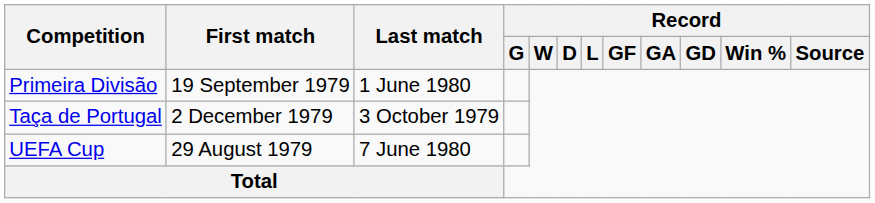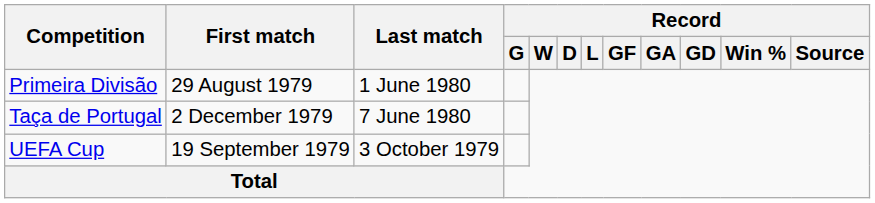(260, 85) 19 September 1979 -> (242, 85) 29 August 1979
(429, 117) 3 October 1979 -> (415, 117) 7 June 1980
(242, 149) 29 August 1979 -> (260, 149) 19 September 1979
(415, 149) 7 June 1980 -> (429, 149) 3 October 1979
